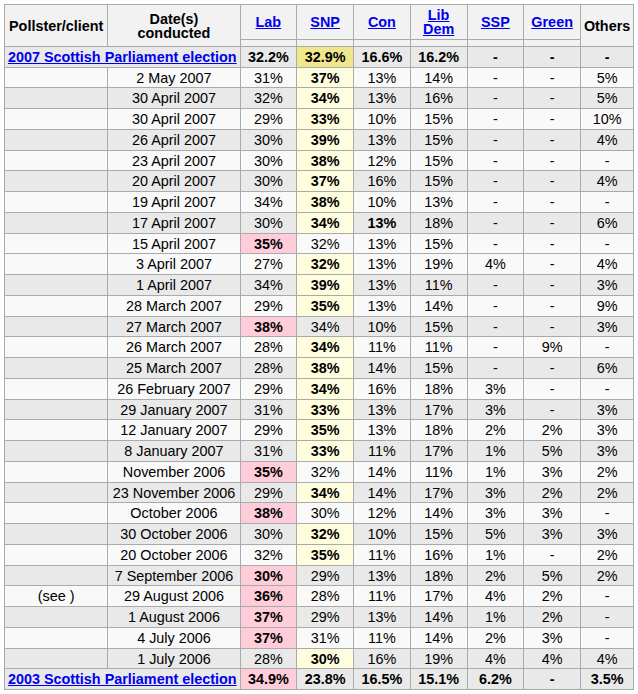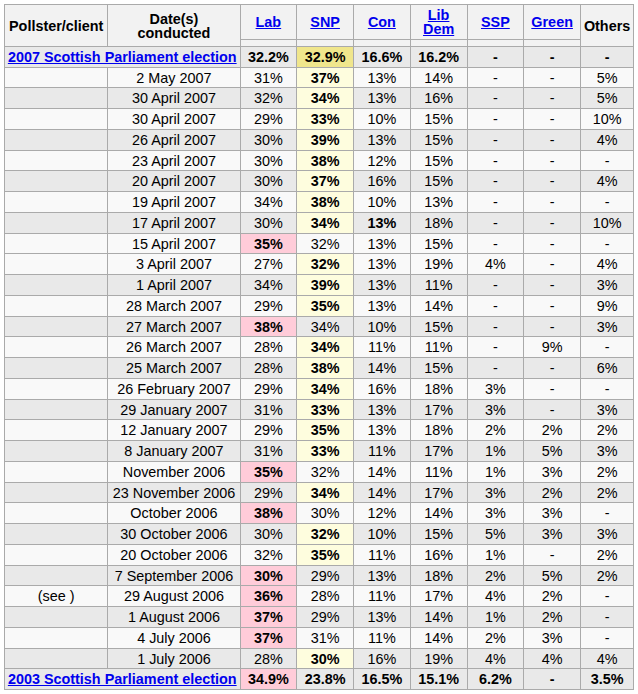(607, 223) 6% -> (607, 223) 10%
(607, 430) 3% -> (607, 430) 2%
